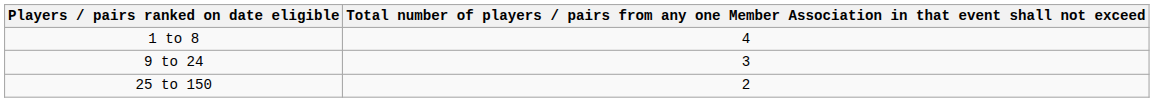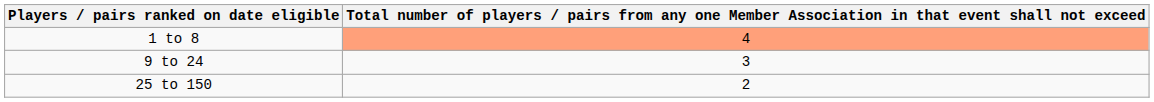(746, 39) no background -> (746, 39) lightsalmon background
